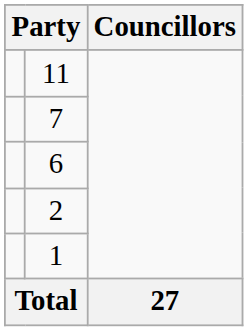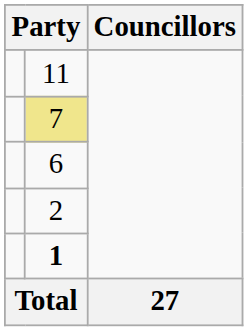(56, 118) no background -> (56, 118) khaki background
(56, 255) normal -> (56, 255) bold
